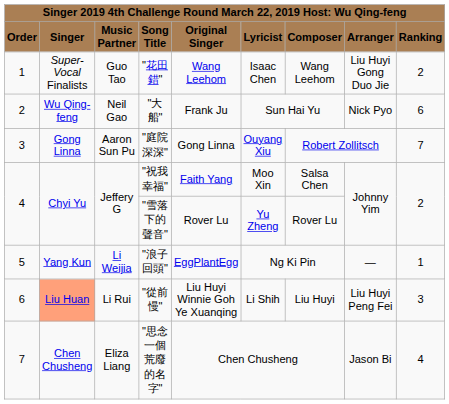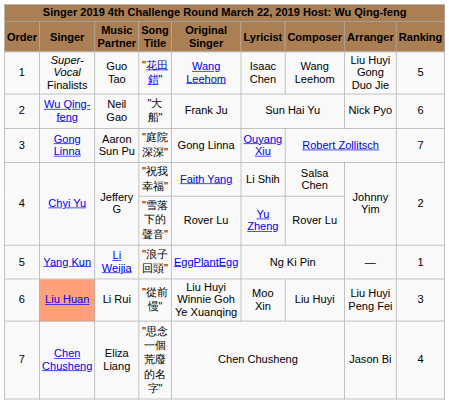(421, 73) 2 -> (421, 73) 5
(263, 179) Moo Xin -> (263, 179) Li Shih
(263, 300) Li Shih -> (263, 300) Moo Xin
